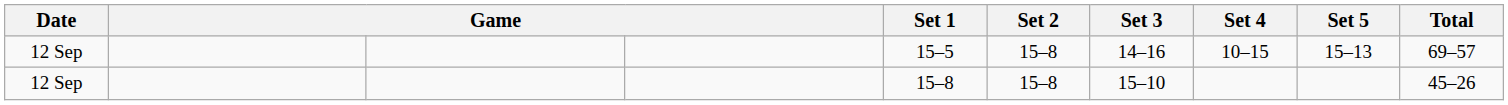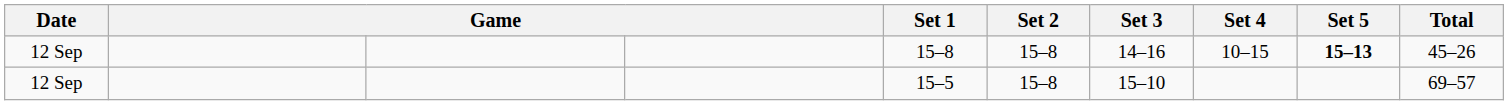(935, 51) 15–5 -> (935, 51) 15–8
(1348, 51) normal -> (1348, 51) bold
(1452, 51) 69–57 -> (1452, 51) 45–26
(935, 83) 15–8 -> (935, 83) 15–5
(1452, 83) 45–26 -> (1452, 83) 69–57
